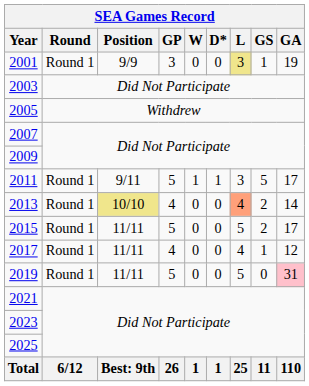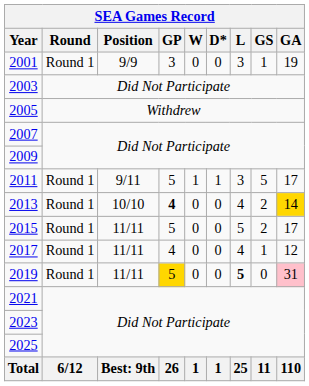(241, 63) khaki background -> (241, 63) no background
(128, 204) khaki background -> (128, 204) no background
(172, 204) normal -> (172, 204) bold
(241, 204) lightsalmon background -> (241, 204) no background
(291, 204) no background -> (291, 204) gold background
(172, 275) no background -> (172, 275) gold background
(241, 275) normal -> (241, 275) bold
